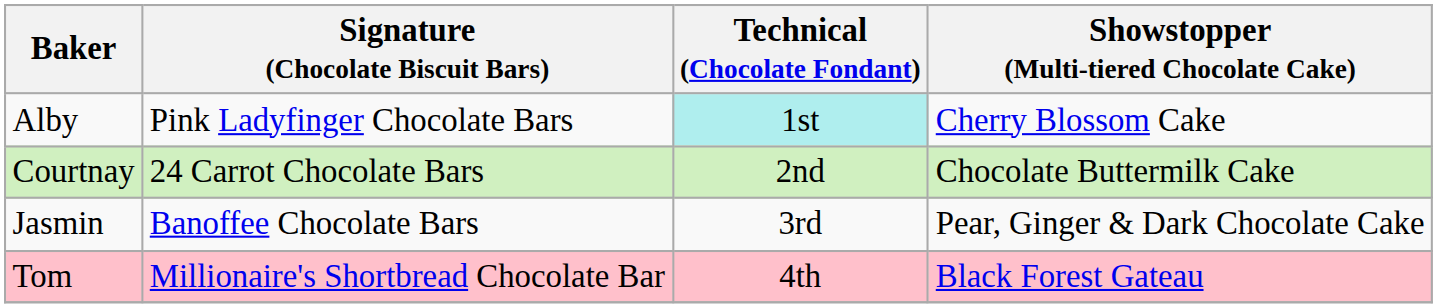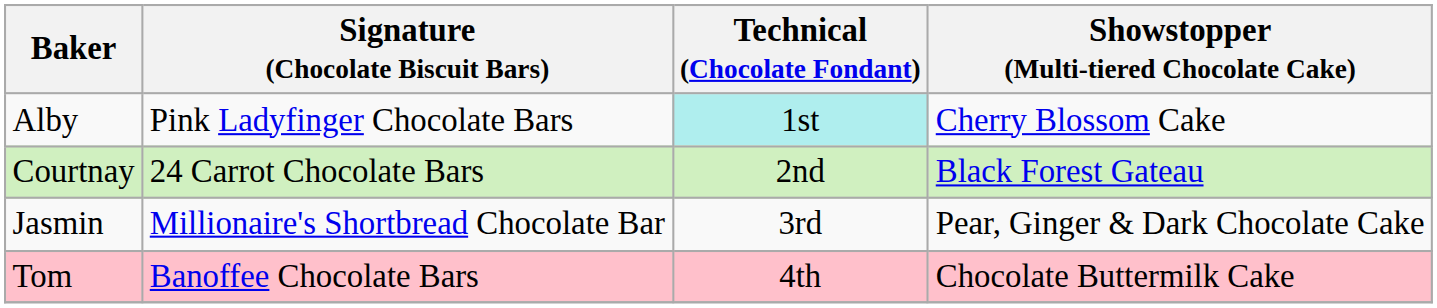(1115, 171) Chocolate Buttermilk Cake -> (1070, 171) Black Forest Gateau
(314, 223) Banoffee Chocolate Bars -> (407, 223) Millionaire's Shortbread Chocolate Bar
(407, 275) Millionaire's Shortbread Chocolate Bar -> (314, 275) Banoffee Chocolate Bars
(1070, 275) Black Forest Gateau -> (1115, 275) Chocolate Buttermilk Cake
